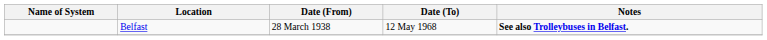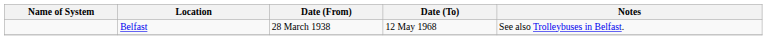(564, 27) bold -> (562, 27) normal
